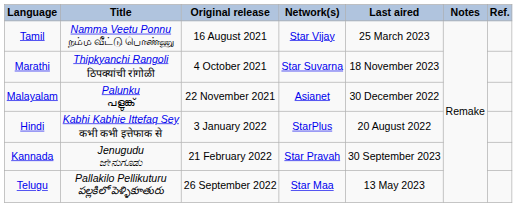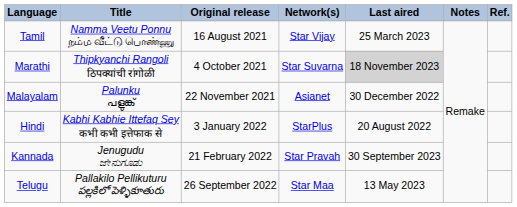(394, 66) no background -> (394, 66) lightgrey background
